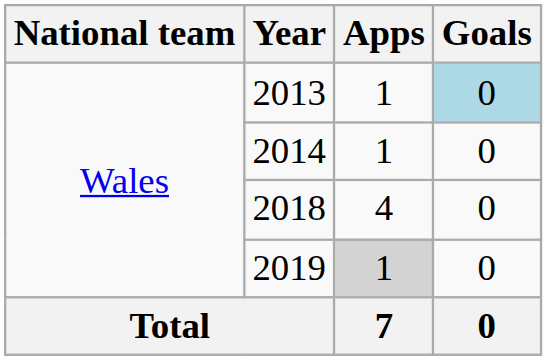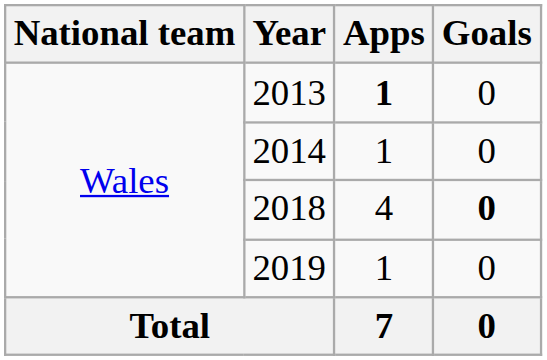(384, 92) normal -> (384, 92) bold
(487, 92) lightblue background -> (487, 92) no background
(487, 208) normal -> (487, 208) bold
(384, 267) lightgrey background -> (384, 267) no background
